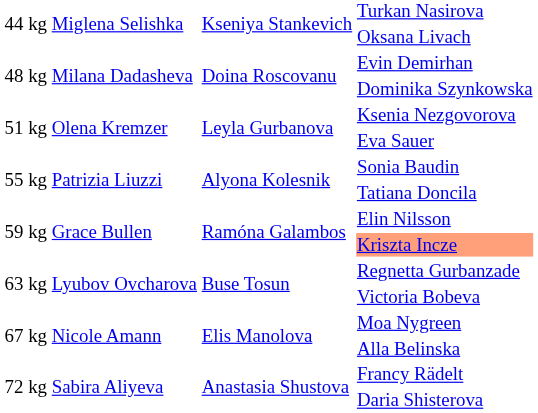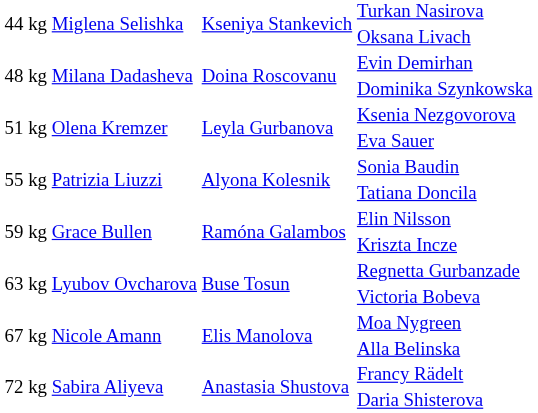(407, 244) lightsalmon background -> (407, 244) no background
